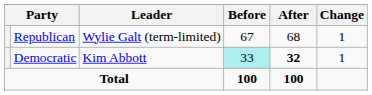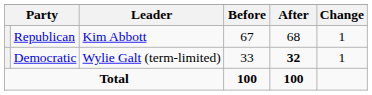(152, 36) Wylie Galt (term-limited) -> (115, 36) Kim Abbott
(115, 57) Kim Abbott -> (152, 57) Wylie Galt (term-limited)
(247, 57) paleturquoise background -> (247, 57) no background
